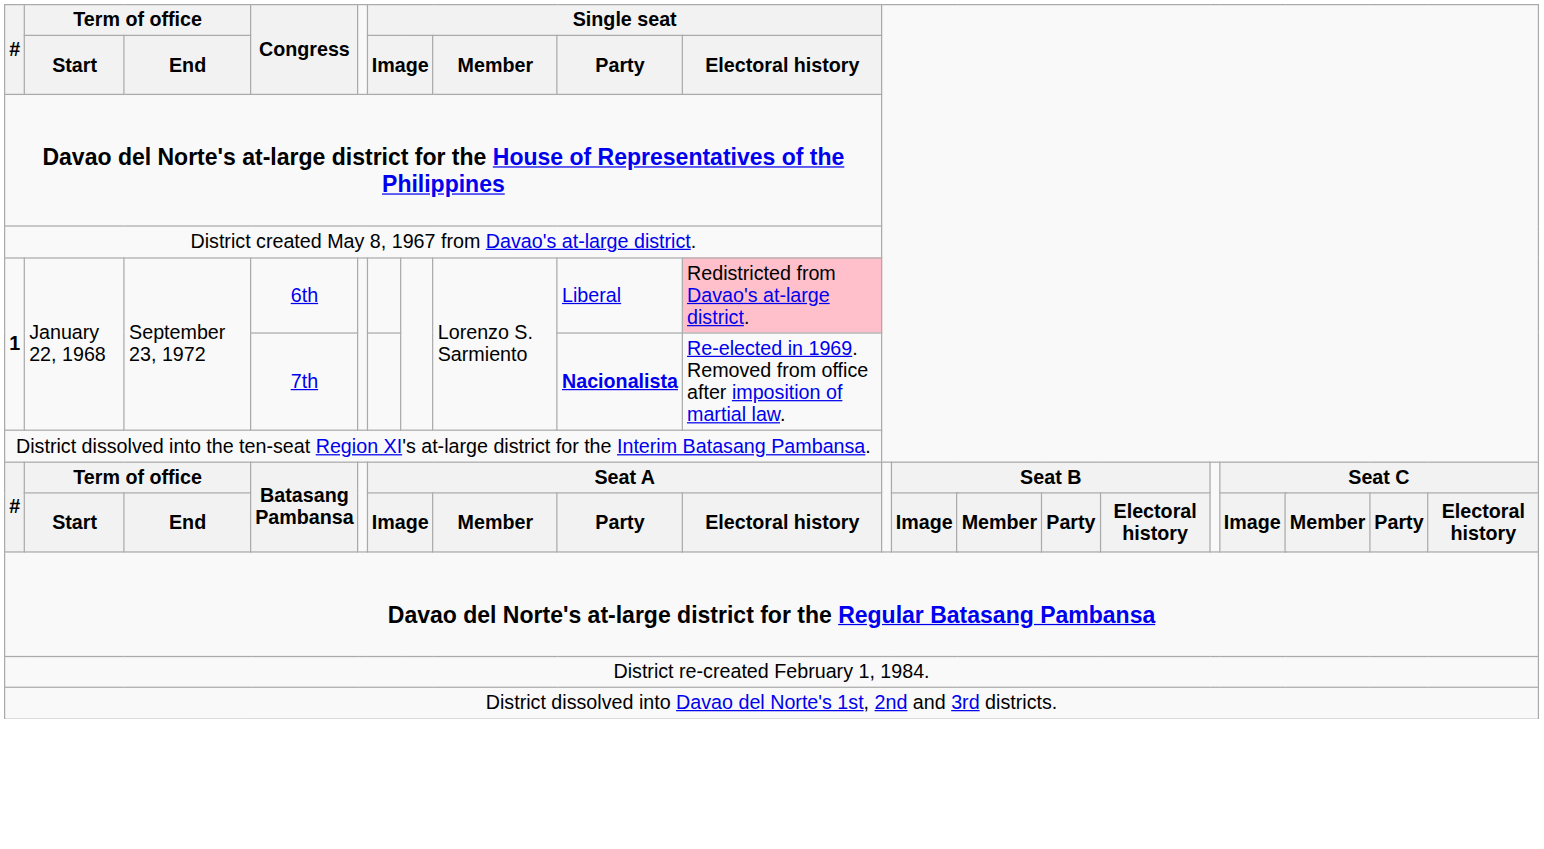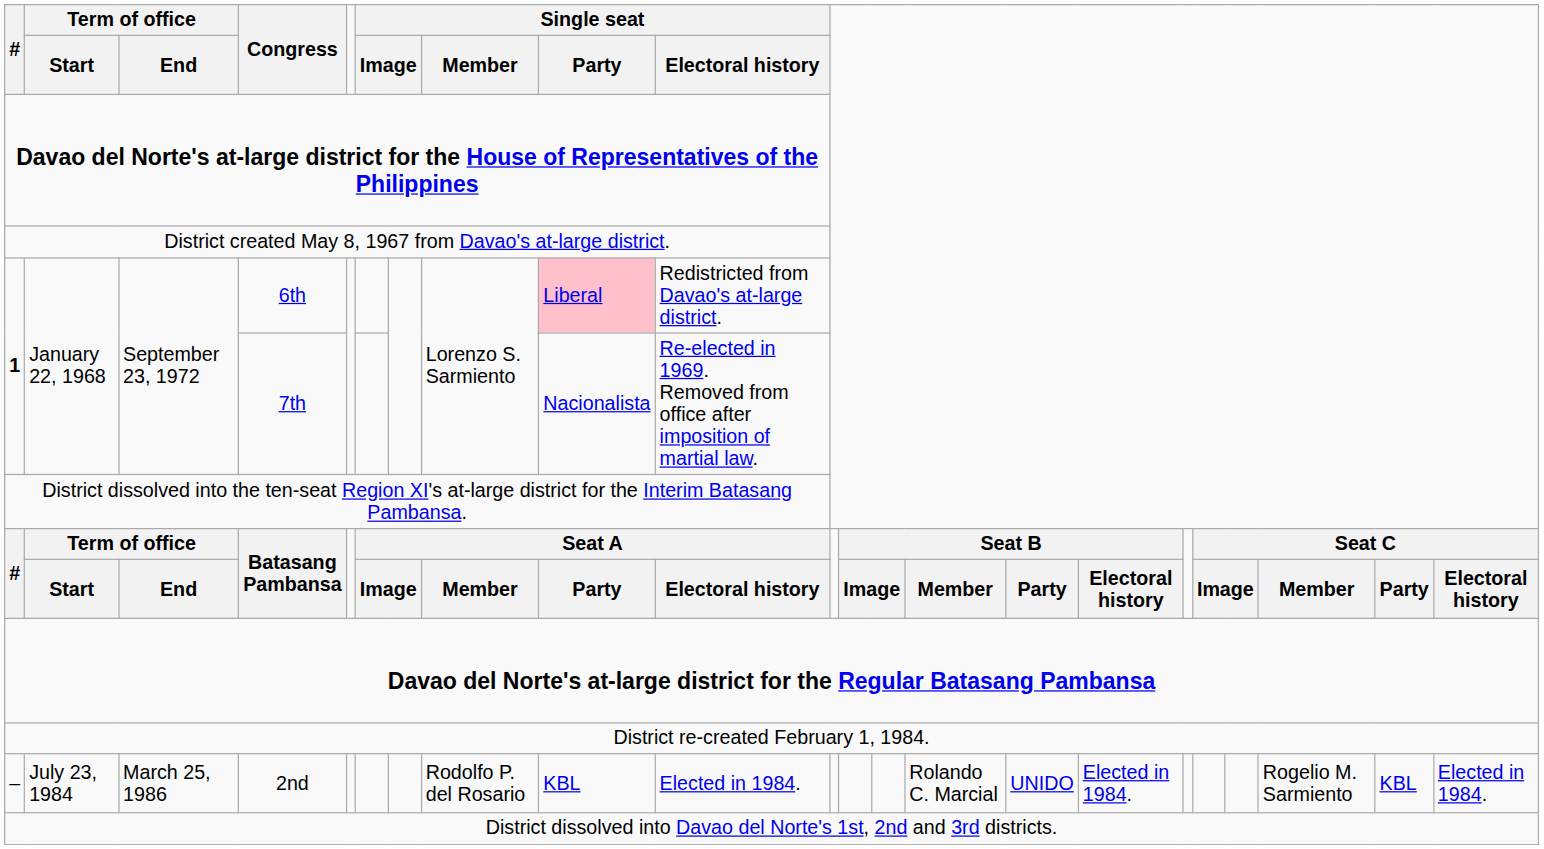(592, 295) no background -> (573, 295) pink background
(761, 295) pink background -> (734, 295) no background
(620, 381) bold -> (597, 403) normal
+ row: (15, 783)
